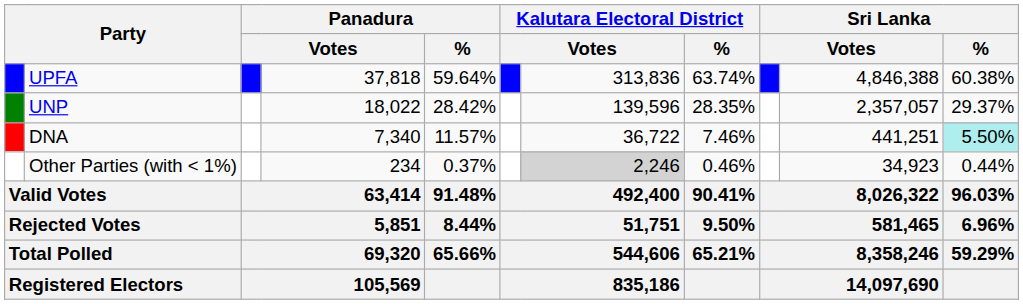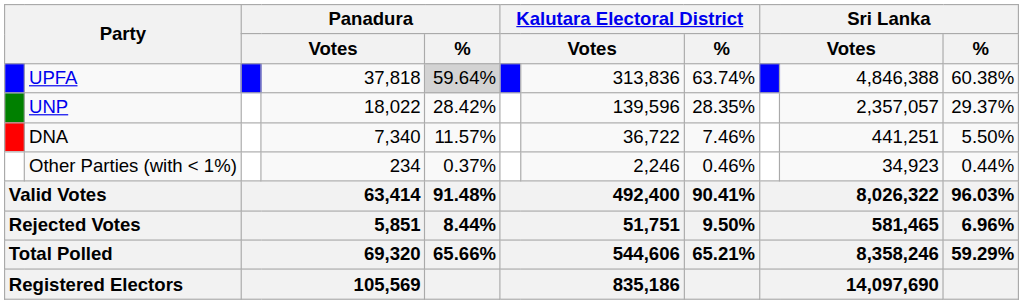(464, 78) no background -> (464, 78) lightgrey background
(988, 136) paleturquoise background -> (988, 136) no background
(657, 166) lightgrey background -> (657, 166) no background
